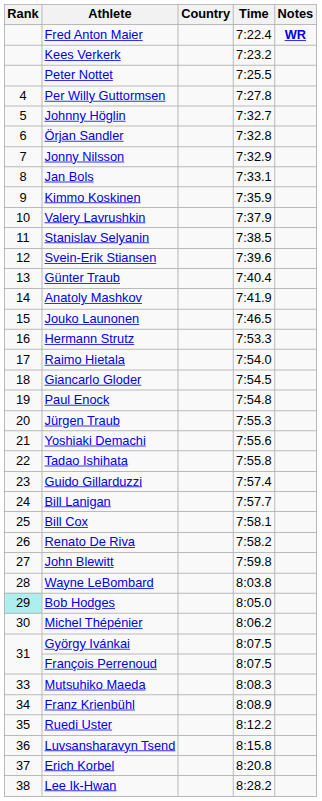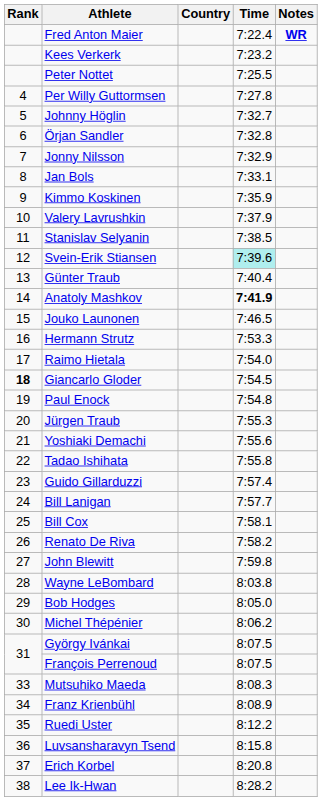(254, 258) no background -> (254, 258) paleturquoise background
(254, 298) normal -> (254, 298) bold
(23, 380) normal -> (23, 380) bold
(23, 603) paleturquoise background -> (23, 603) no background
